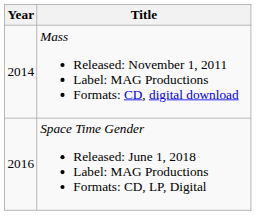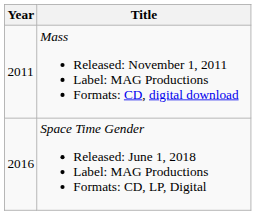(21, 71) 2014 -> (21, 71) 2011
